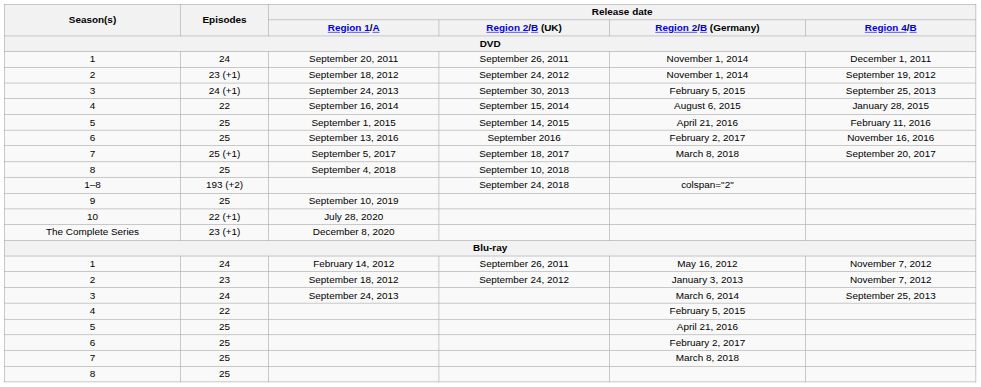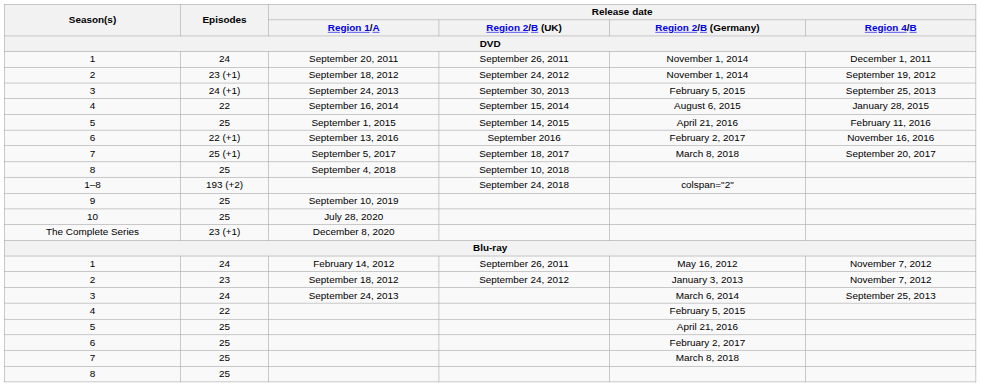(225, 138) 25 -> (225, 138) 22 (+1)
(225, 216) 22 (+1) -> (225, 216) 25
